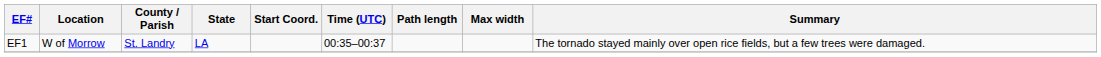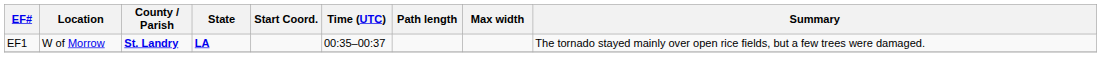(149, 43) normal -> (151, 43) bold
(202, 43) normal -> (202, 43) bold
